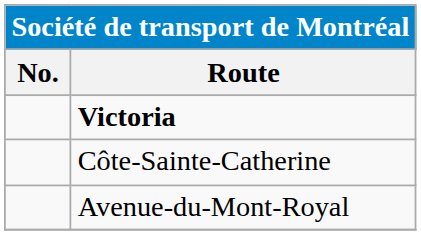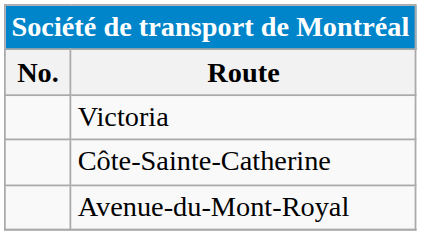(127, 116) bold -> (123, 116) normal
